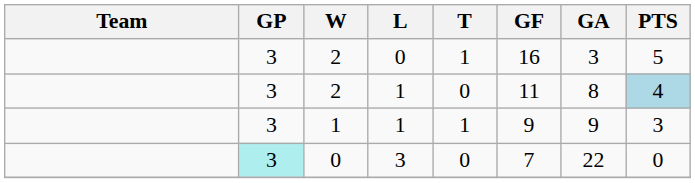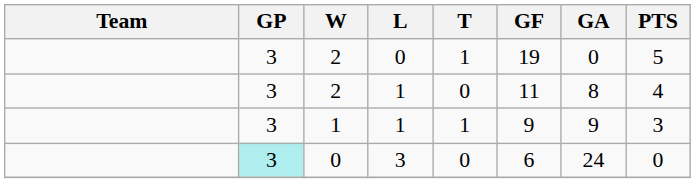(529, 56) 16 -> (529, 56) 19
(593, 56) 3 -> (593, 56) 0
(658, 90) lightblue background -> (658, 90) no background
(529, 159) 7 -> (529, 159) 6
(593, 159) 22 -> (593, 159) 24
